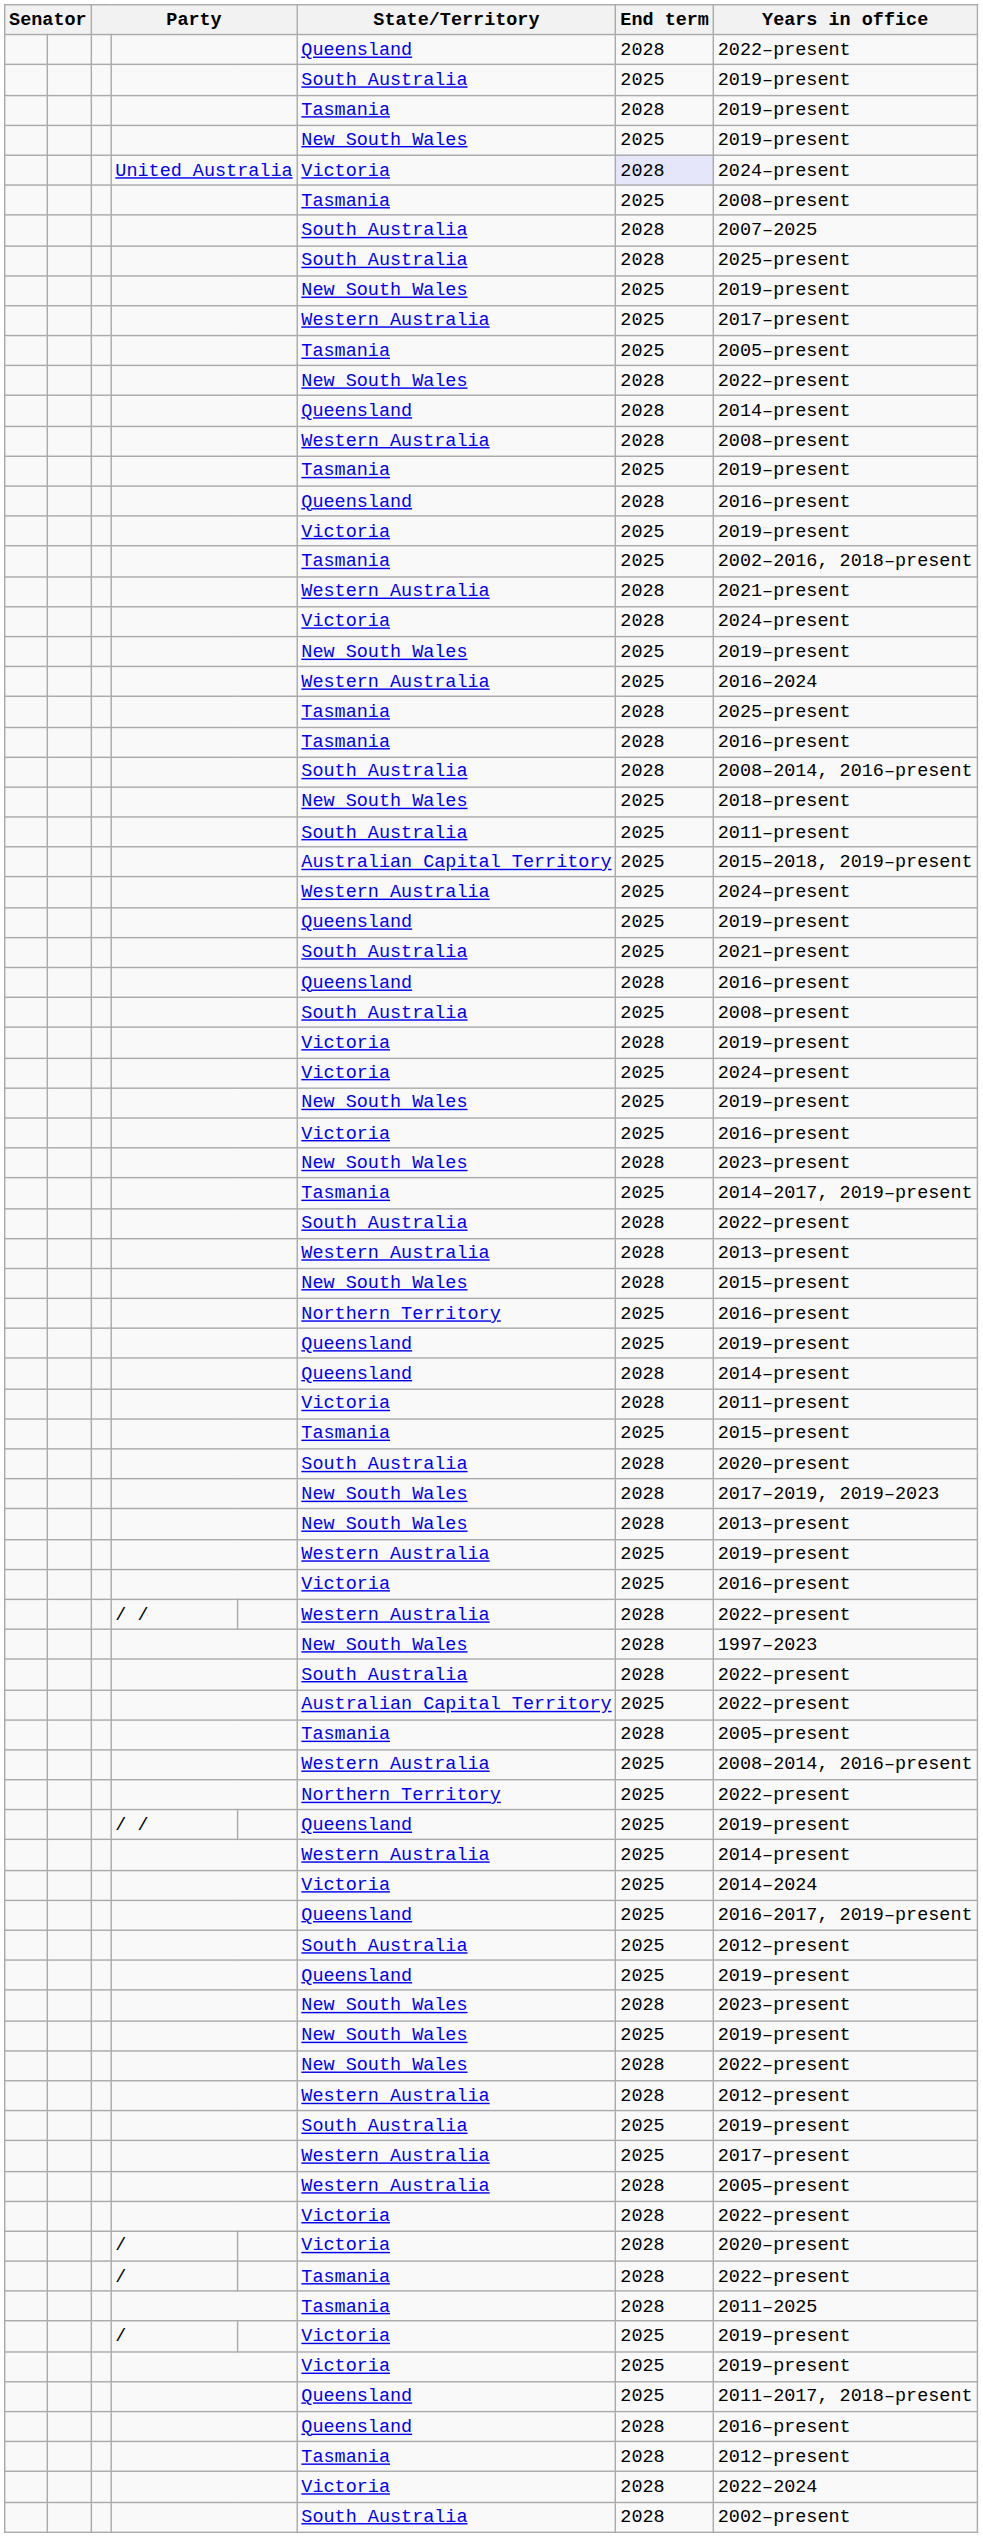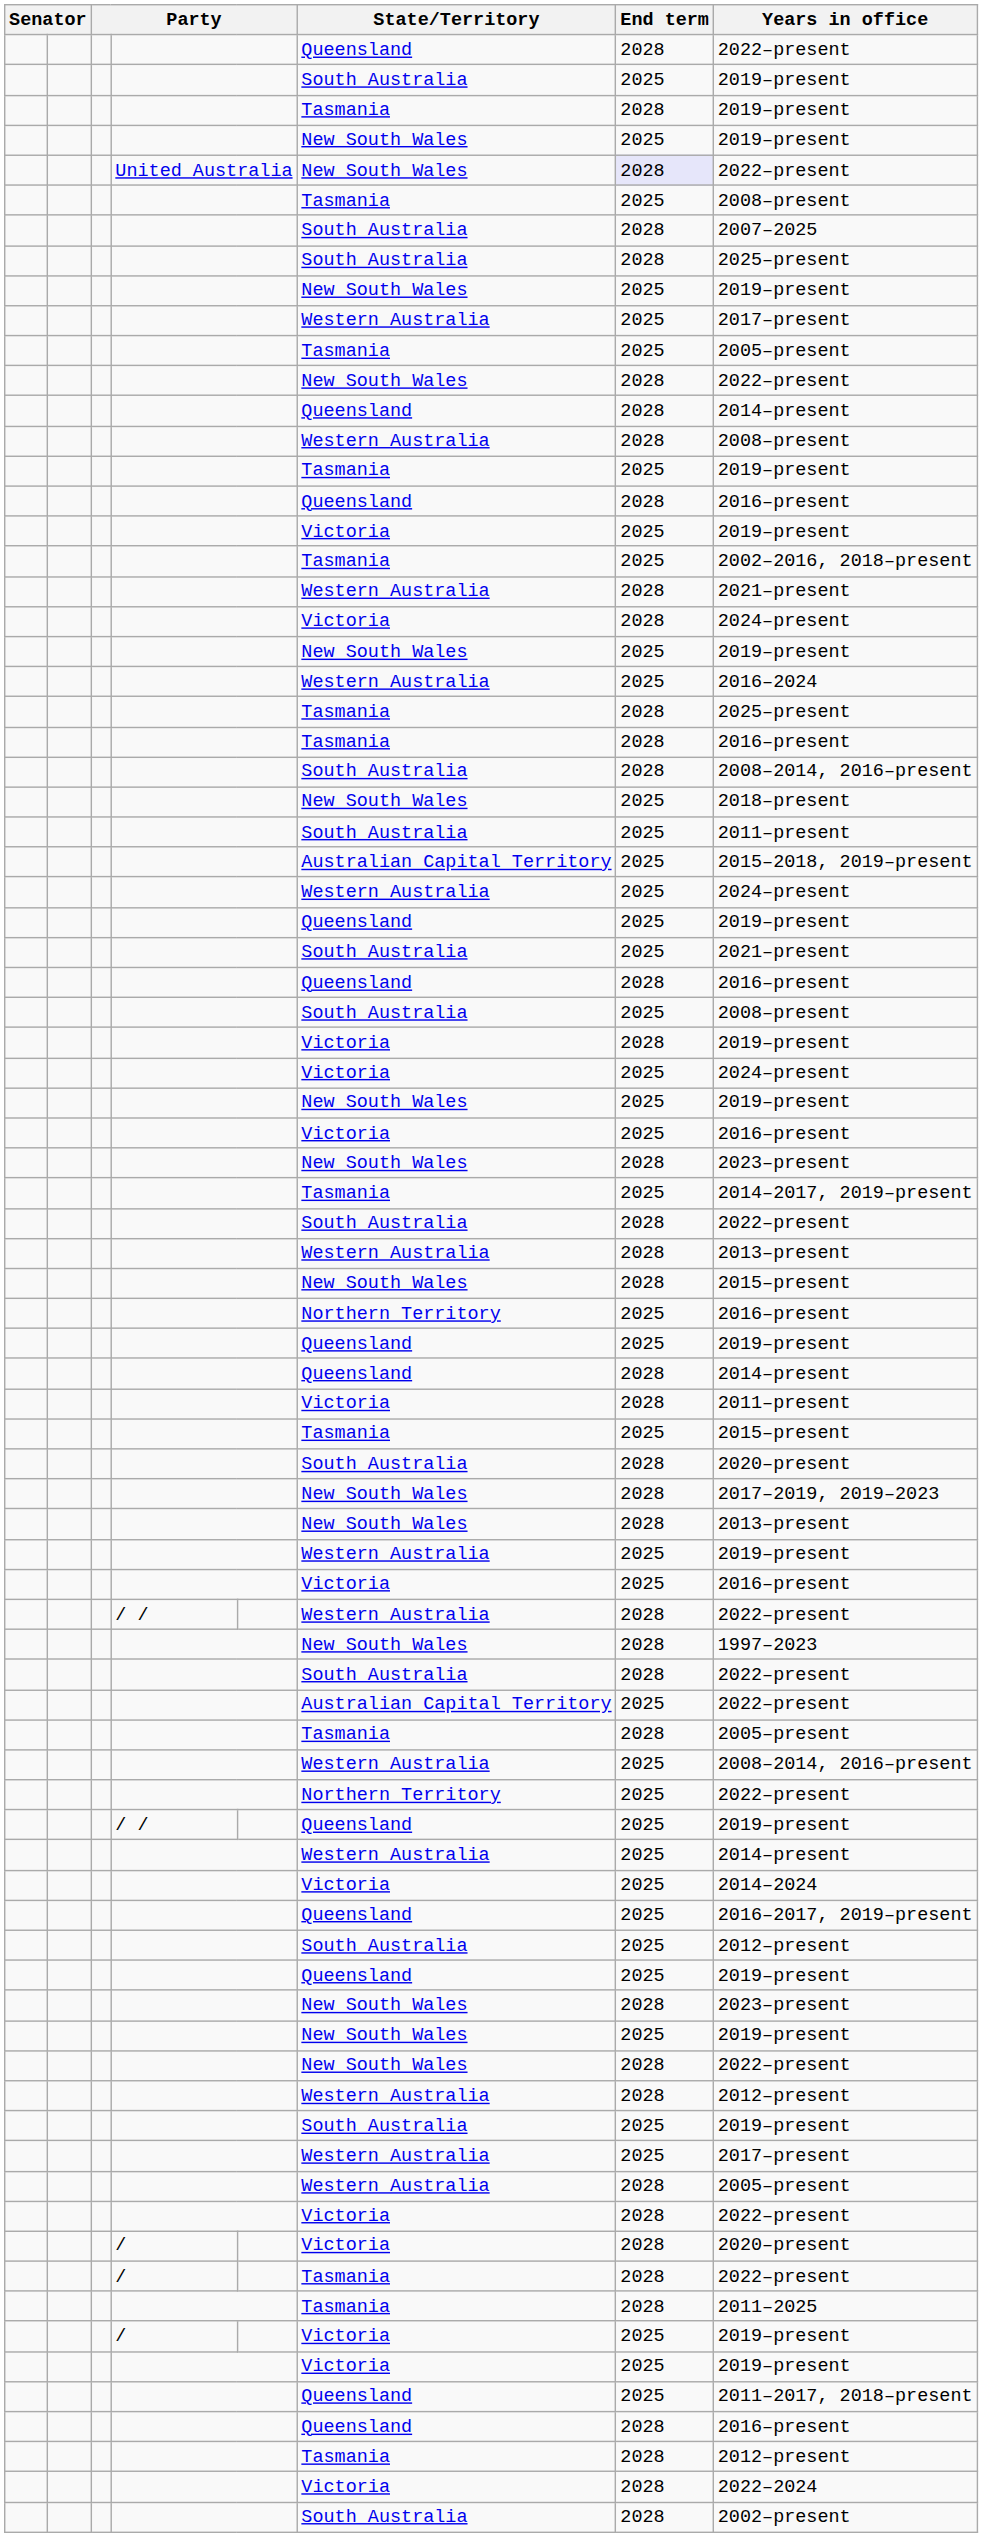(346, 170) Victoria -> (384, 170) New South Wales
(784, 170) 2024–present -> (784, 170) 2022–present
